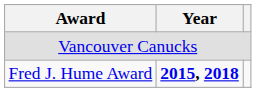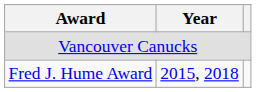(200, 73) bold -> (200, 73) normal
